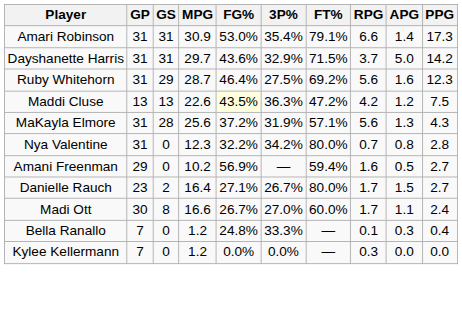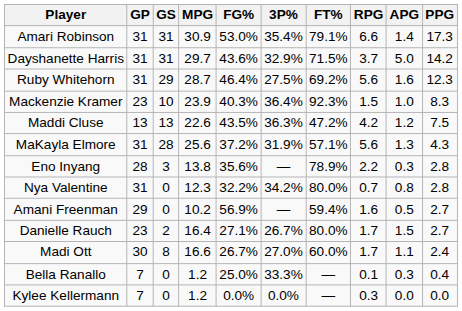+ row: (66, 101)
(239, 101) lightyellow background -> (239, 123) no background
+ row: (66, 166)
(239, 230) 24.8% -> (239, 274) 25.0%
